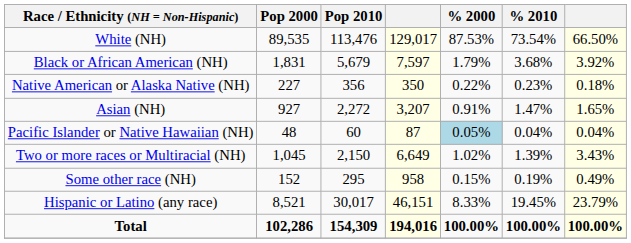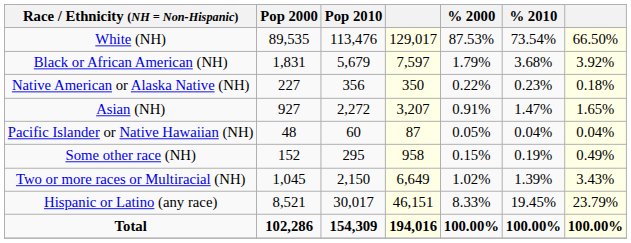(471, 132) lightblue background -> (471, 132) no background
rows swapped: (131, 179) <-> (131, 156)
